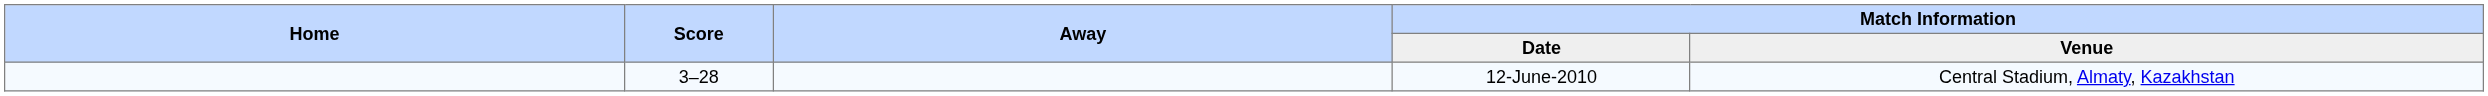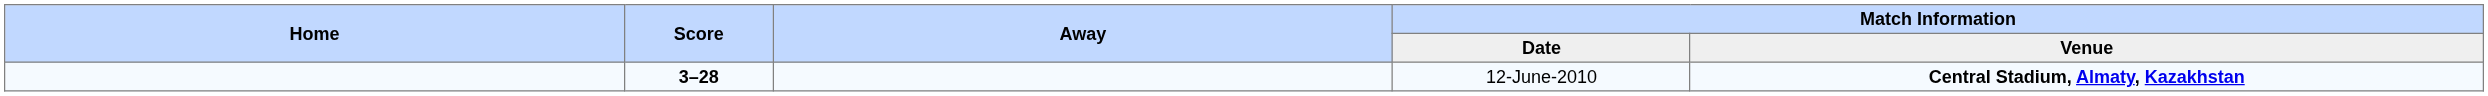(699, 76) normal -> (699, 76) bold
(2087, 76) normal -> (2087, 76) bold
